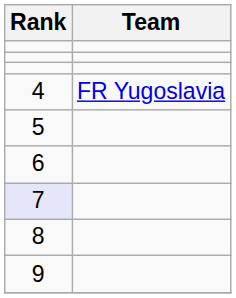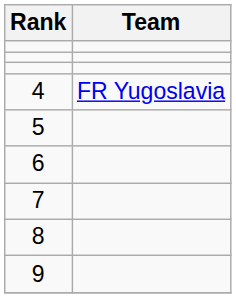(38, 200) lavender background -> (38, 200) no background
